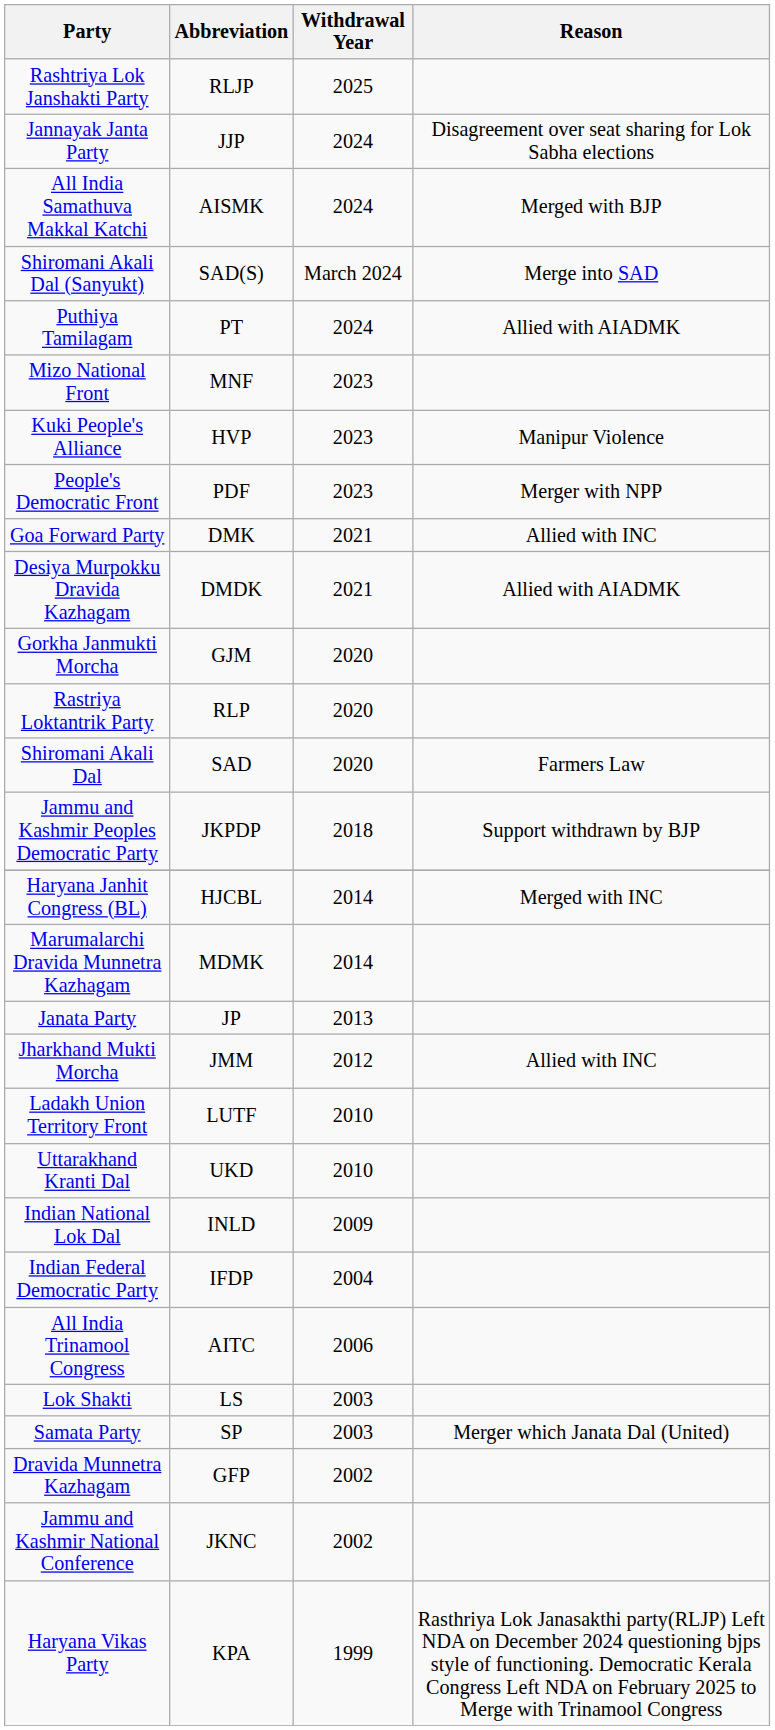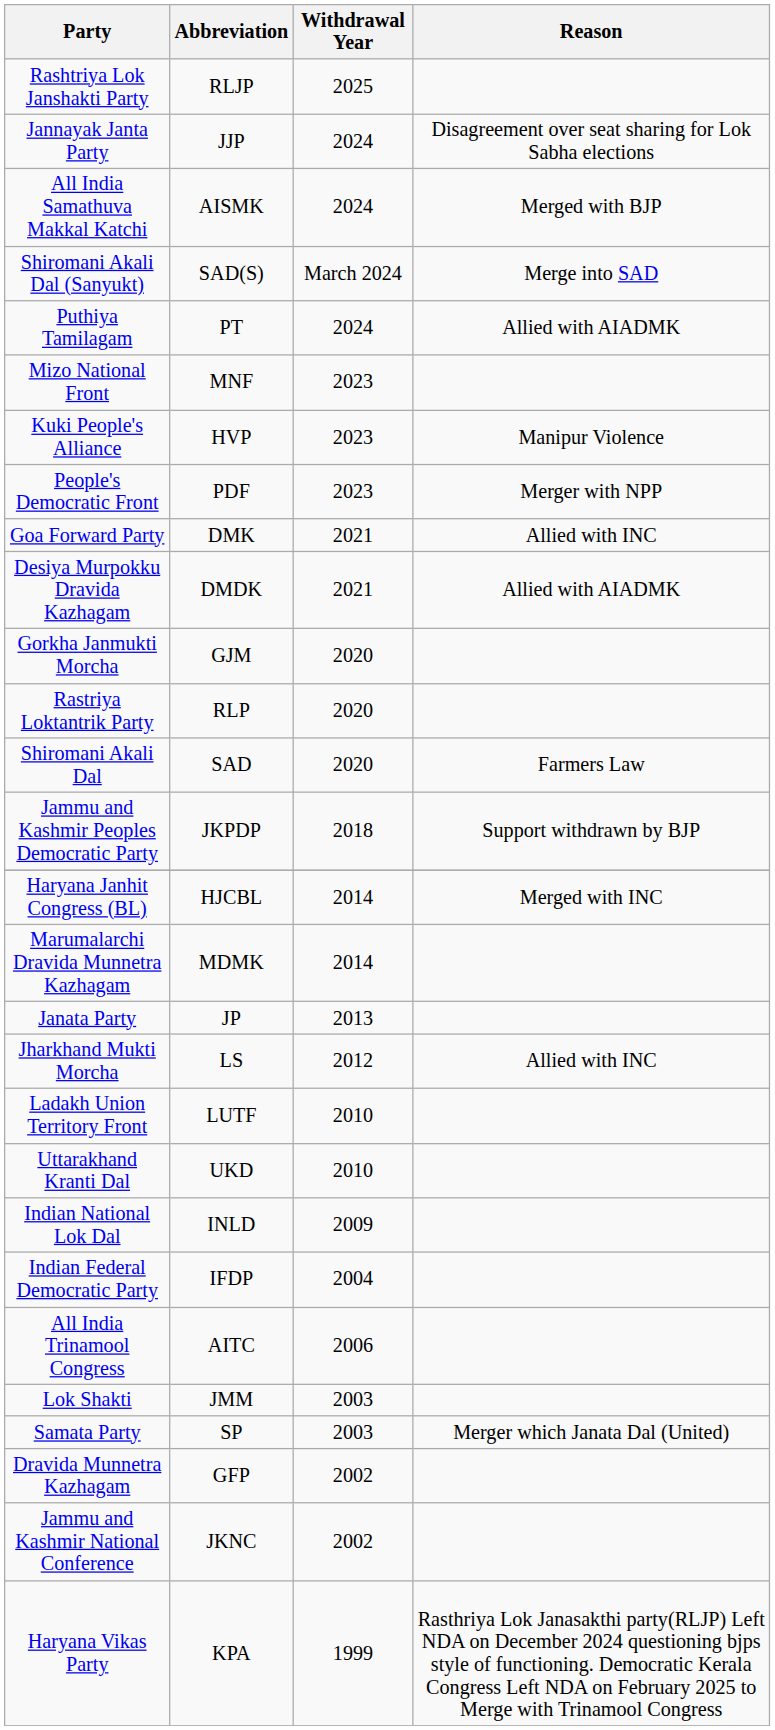(231, 1060) JMM -> (231, 1060) LS
(231, 1400) LS -> (231, 1400) JMM
